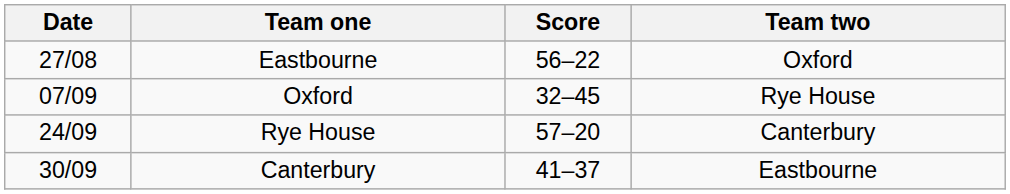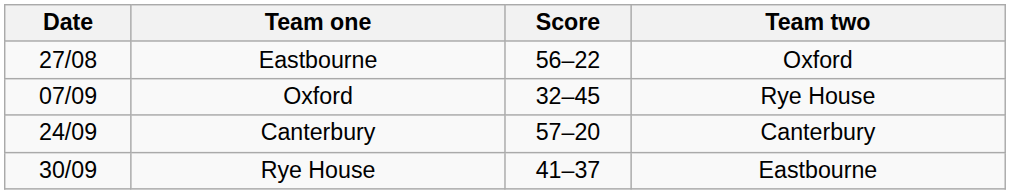(318, 133) Rye House -> (318, 133) Canterbury
(318, 170) Canterbury -> (318, 170) Rye House
